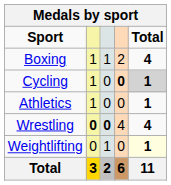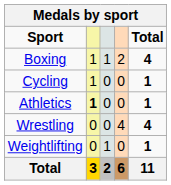(121, 81) bold -> (121, 81) normal
(147, 81) lightgrey background -> (147, 81) no background
(93, 103) normal -> (93, 103) bold
(93, 125) bold -> (93, 125) normal
(107, 125) bold -> (107, 125) normal
(147, 147) lightyellow background -> (147, 147) no background
